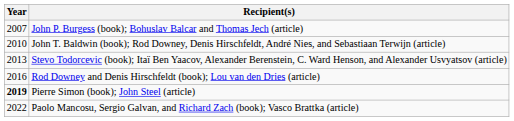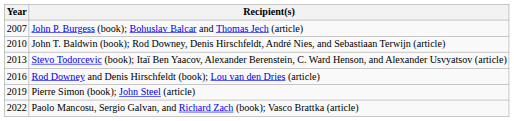(17, 92) bold -> (17, 92) normal
